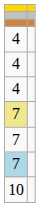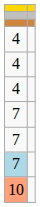(16, 114) khaki background -> (16, 114) no background
(16, 189) no background -> (16, 189) lightsalmon background
